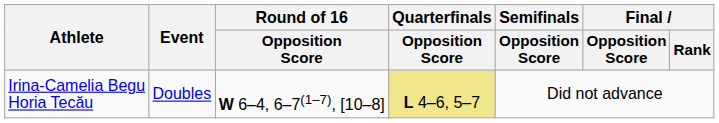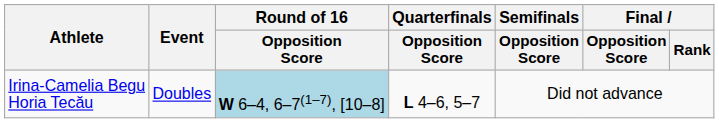(302, 103) no background -> (302, 103) lightblue background
(442, 103) khaki background -> (442, 103) no background
